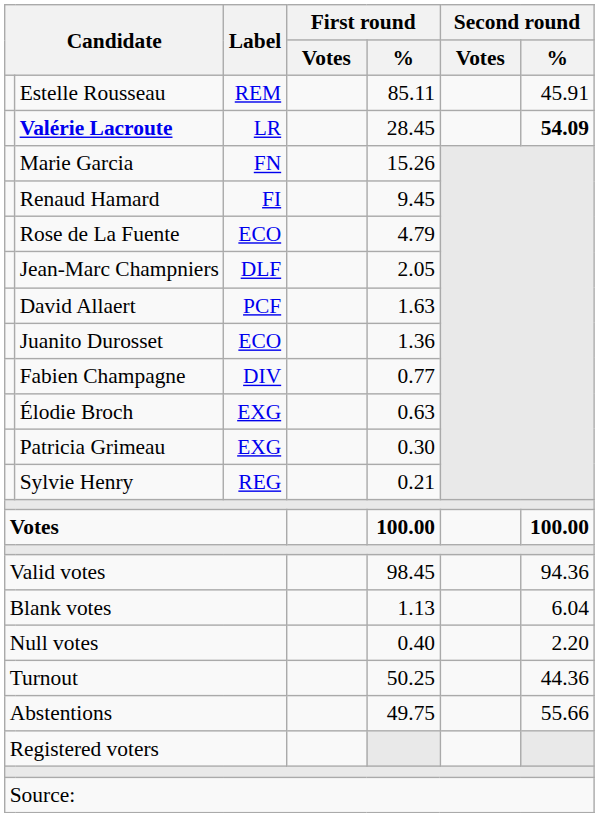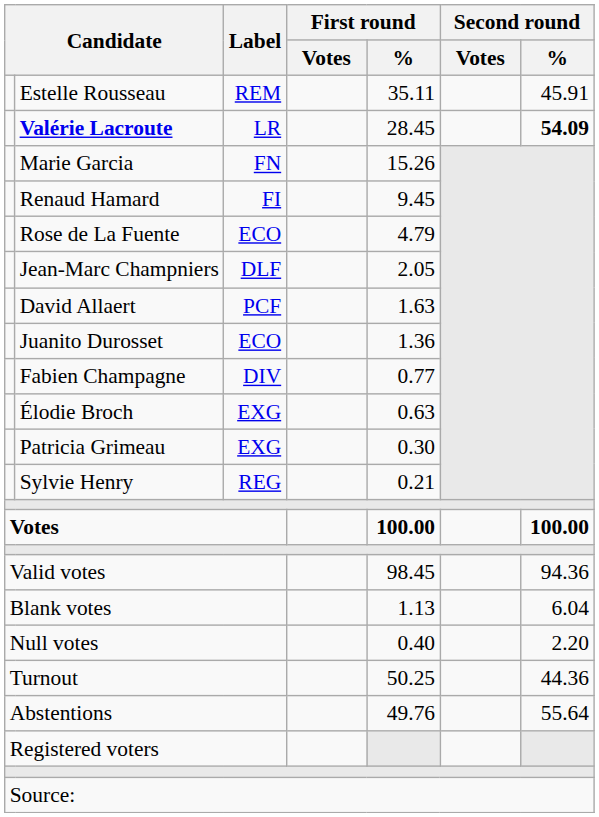(411, 93) 85.11 -> (411, 93) 35.11
(411, 713) 49.75 -> (411, 713) 49.76
(565, 713) 55.66 -> (565, 713) 55.64
